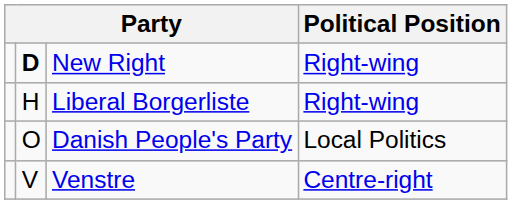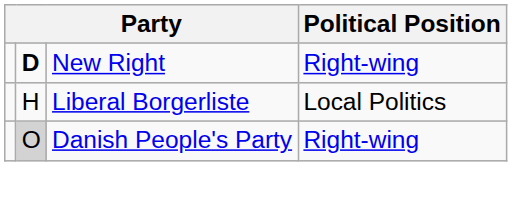(361, 101) Right-wing -> (375, 101) Local Politics
(31, 140) no background -> (31, 140) lightgrey background
(375, 140) Local Politics -> (361, 140) Right-wing
- row: (94, 179)
